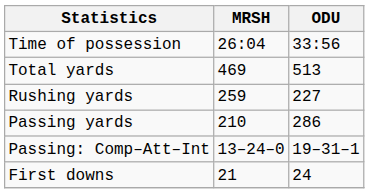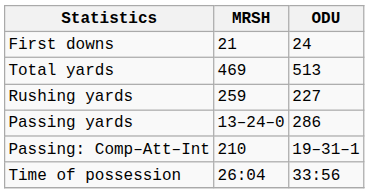rows swapped: (61, 175) <-> (95, 45)
(232, 123) 210 -> (251, 123) 13–24–0
(251, 149) 13–24–0 -> (232, 149) 210
